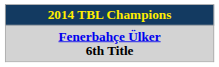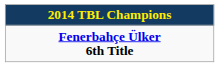(110, 43) lightgrey background -> (110, 43) no background
